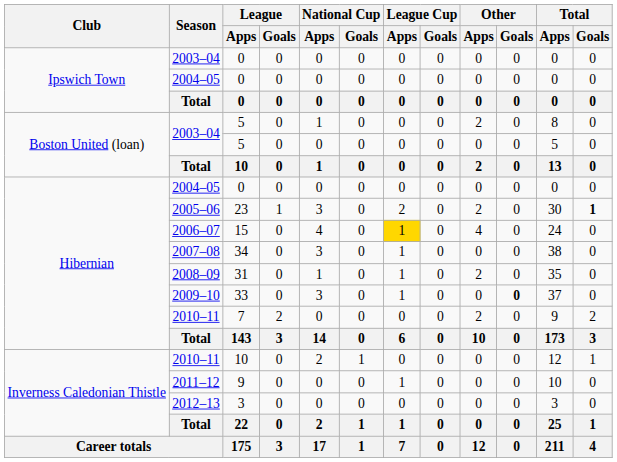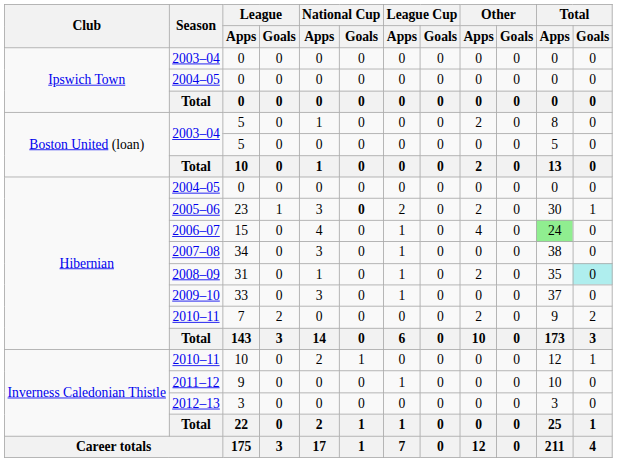(362, 209) normal -> (362, 209) bold
(593, 209) bold -> (593, 209) normal
(402, 230) gold background -> (402, 230) no background
(555, 230) no background -> (555, 230) lightgreen background
(593, 274) no background -> (593, 274) paleturquoise background
(517, 295) bold -> (517, 295) normal
